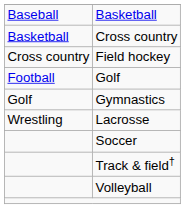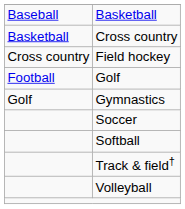- row: (122, 120)
+ row: (118, 141)
